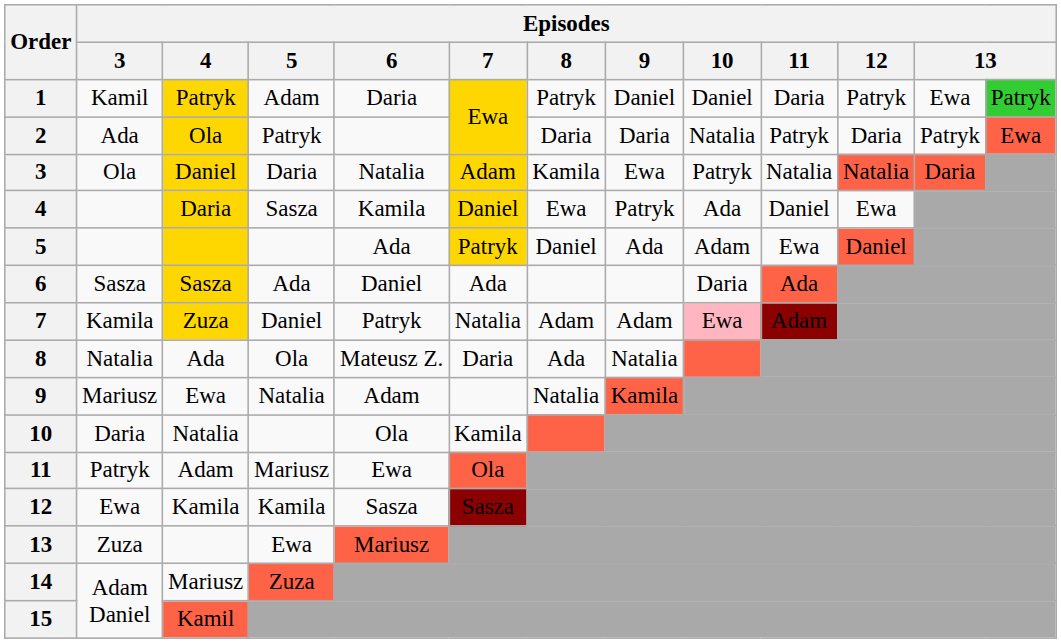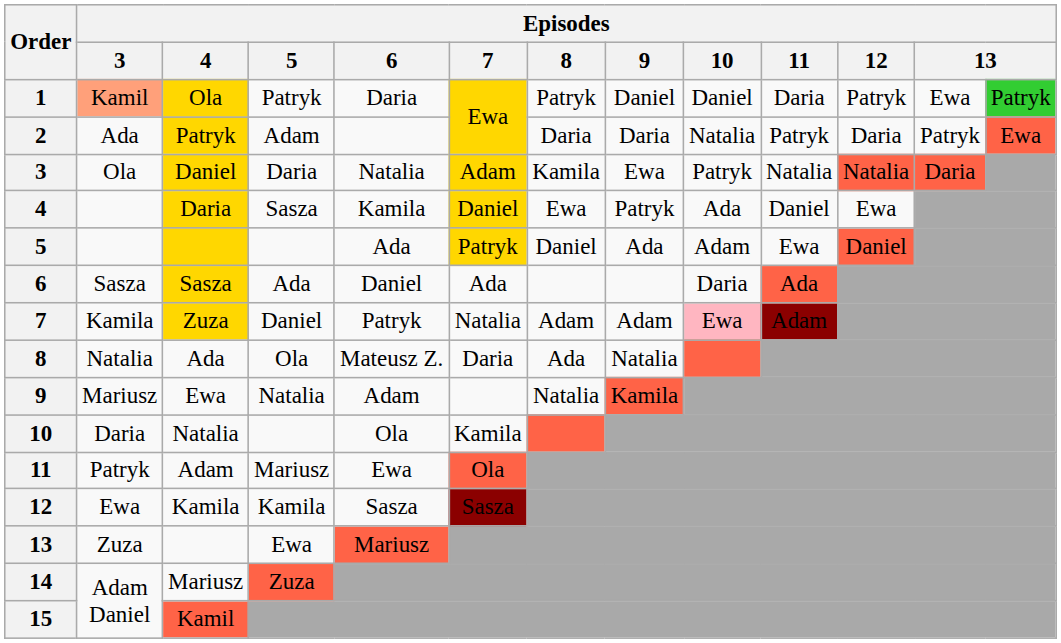(120, 97) no background -> (120, 97) lightsalmon background
(206, 97) Patryk -> (206, 97) Ola
(292, 97) Adam -> (292, 97) Patryk
(206, 134) Ola -> (206, 134) Patryk
(292, 134) Patryk -> (292, 134) Adam
